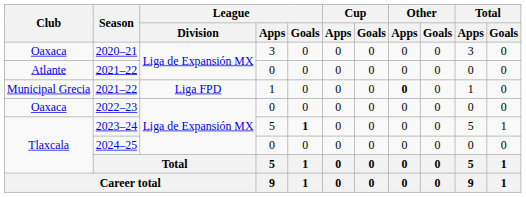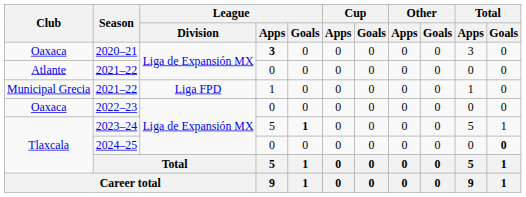(272, 51) normal -> (272, 51) bold
(404, 88) bold -> (404, 88) normal
(504, 145) normal -> (504, 145) bold
